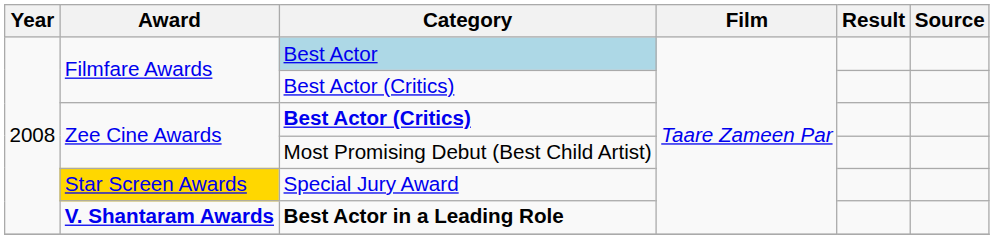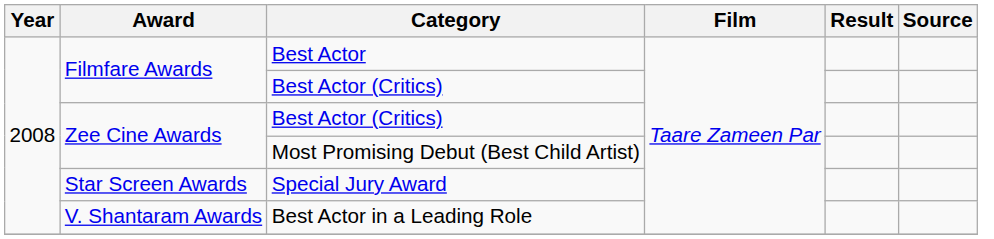(331, 53) lightblue background -> (319, 53) no background
(377, 119) bold -> (357, 119) normal
(156, 184) gold background -> (156, 184) no background
(169, 217) bold -> (164, 217) normal
(424, 217) bold -> (402, 217) normal
